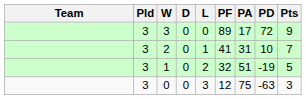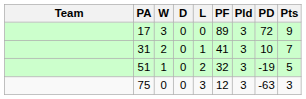columns swapped: (145, 13) <-> (245, 13)
